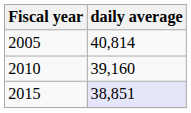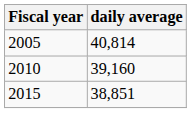(113, 94) lavender background -> (113, 94) no background
